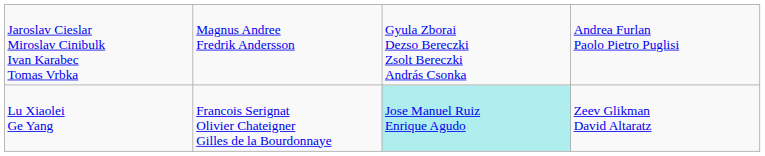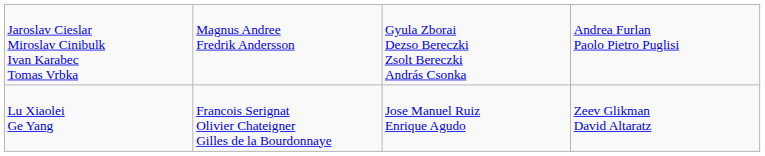(433, 118) paleturquoise background -> (433, 118) no background
